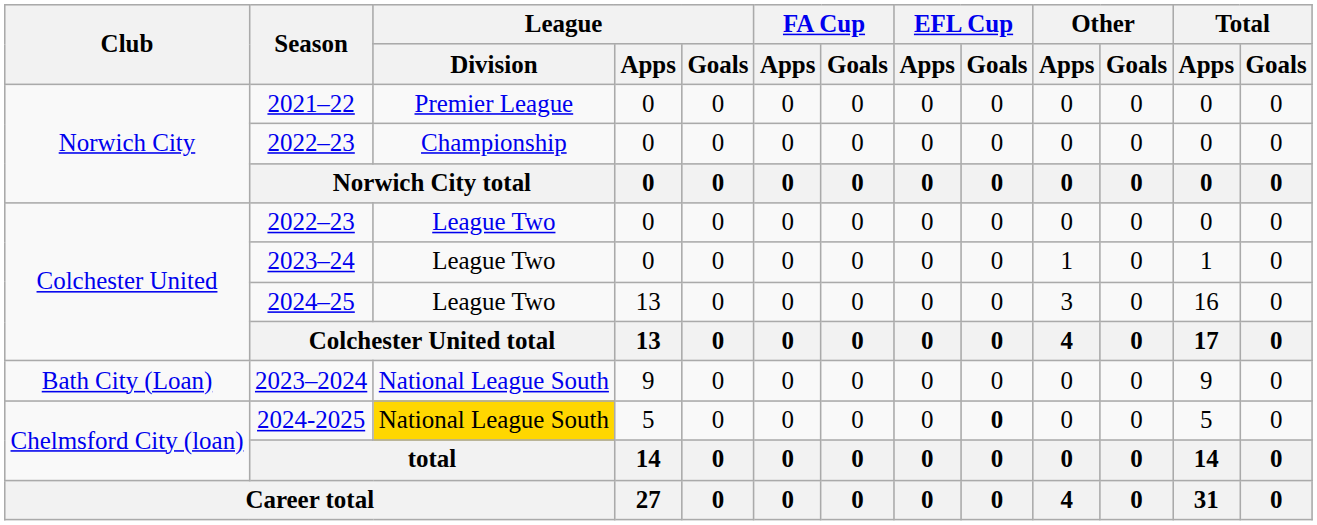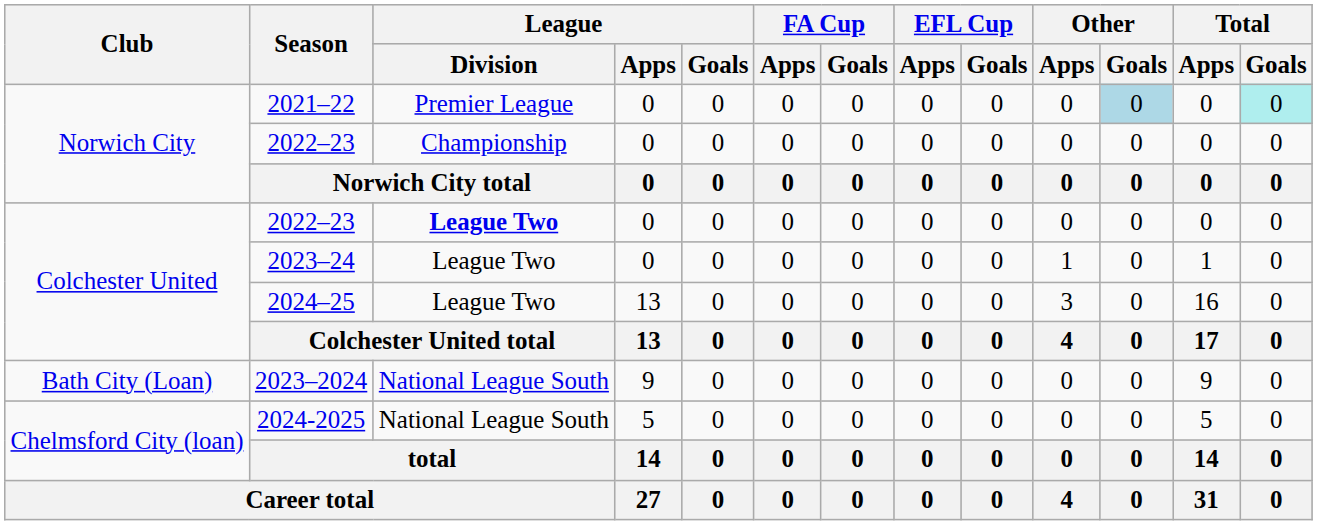(1137, 103) no background -> (1137, 103) lightblue background
(1276, 103) no background -> (1276, 103) paleturquoise background
(494, 222) normal -> (494, 222) bold
(494, 420) gold background -> (494, 420) no background
(997, 420) bold -> (997, 420) normal
